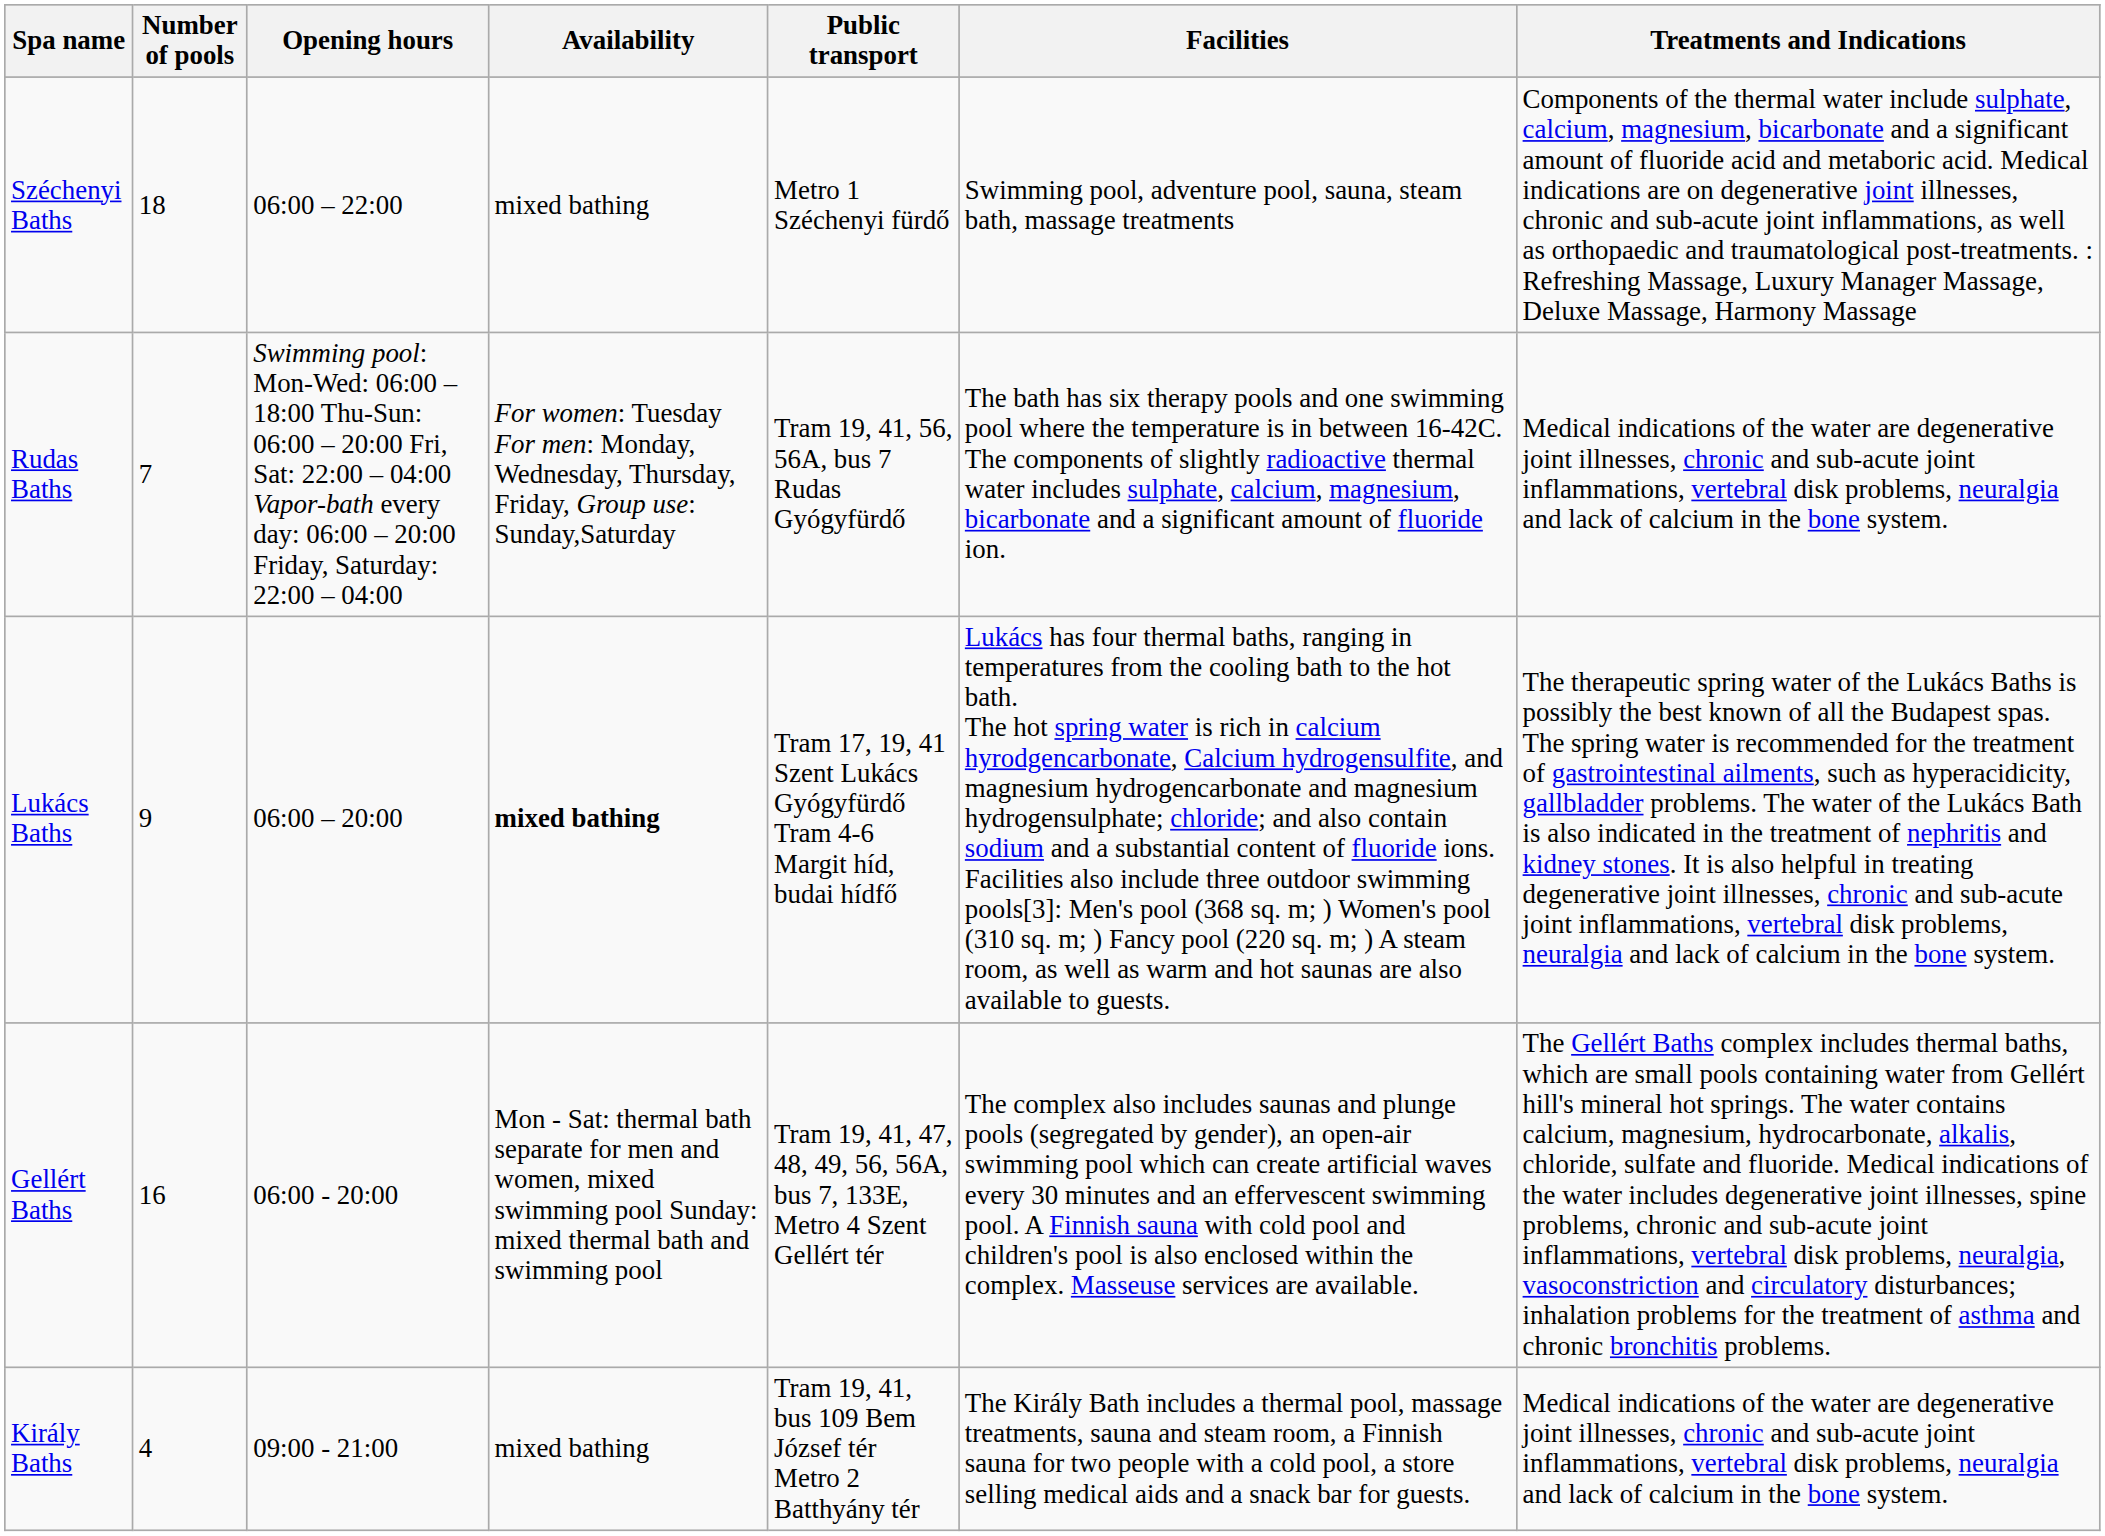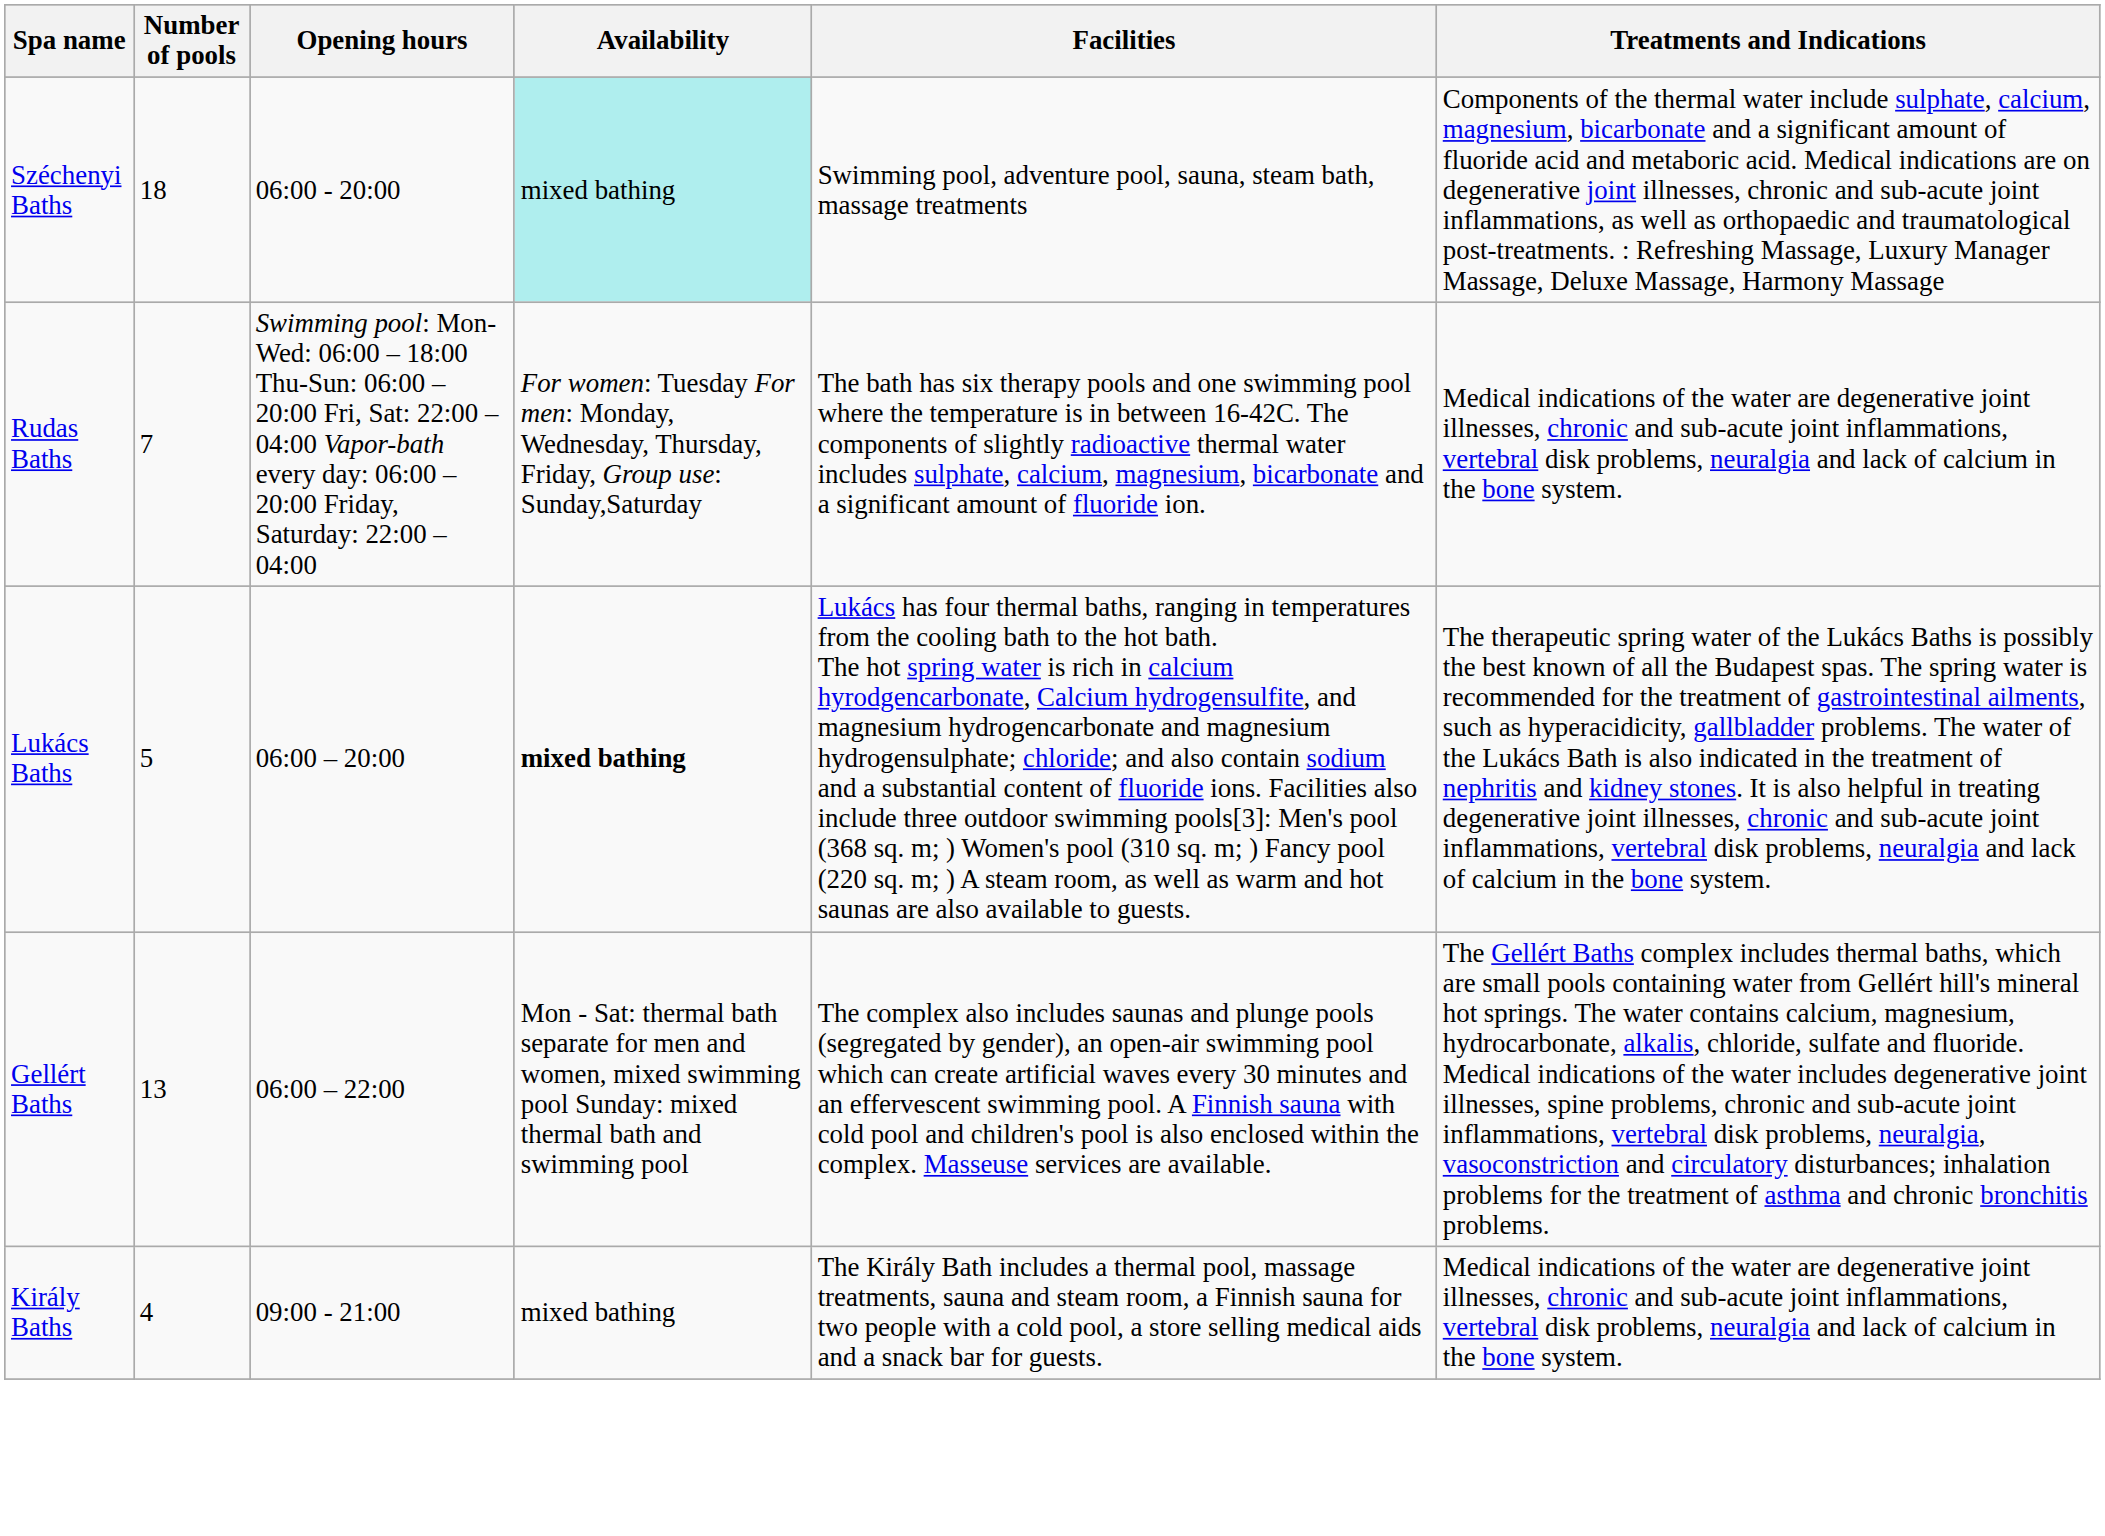- column: (863, 40)
(328, 204) 06:00 – 22:00 -> (328, 189) 06:00 - 20:00
(572, 204) no background -> (598, 189) paleturquoise background
(146, 818) 9 -> (147, 758) 5
(152, 1194) 16 -> (153, 1088) 13
(326, 1194) 06:00 - 20:00 -> (330, 1088) 06:00 – 22:00
